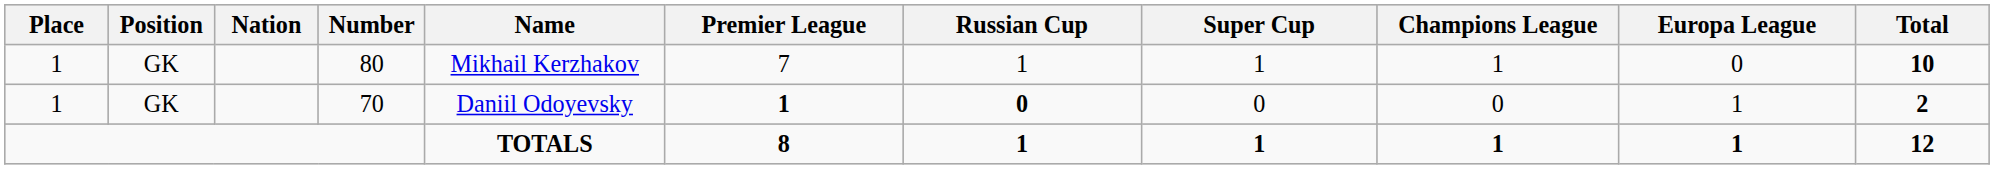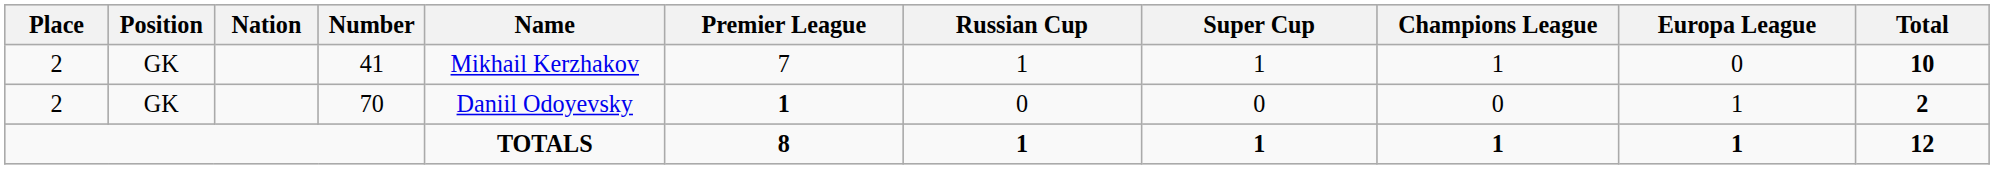(57, 64) 1 -> (57, 64) 2
(372, 64) 80 -> (372, 64) 41
(57, 104) 1 -> (57, 104) 2
(1022, 104) bold -> (1022, 104) normal
